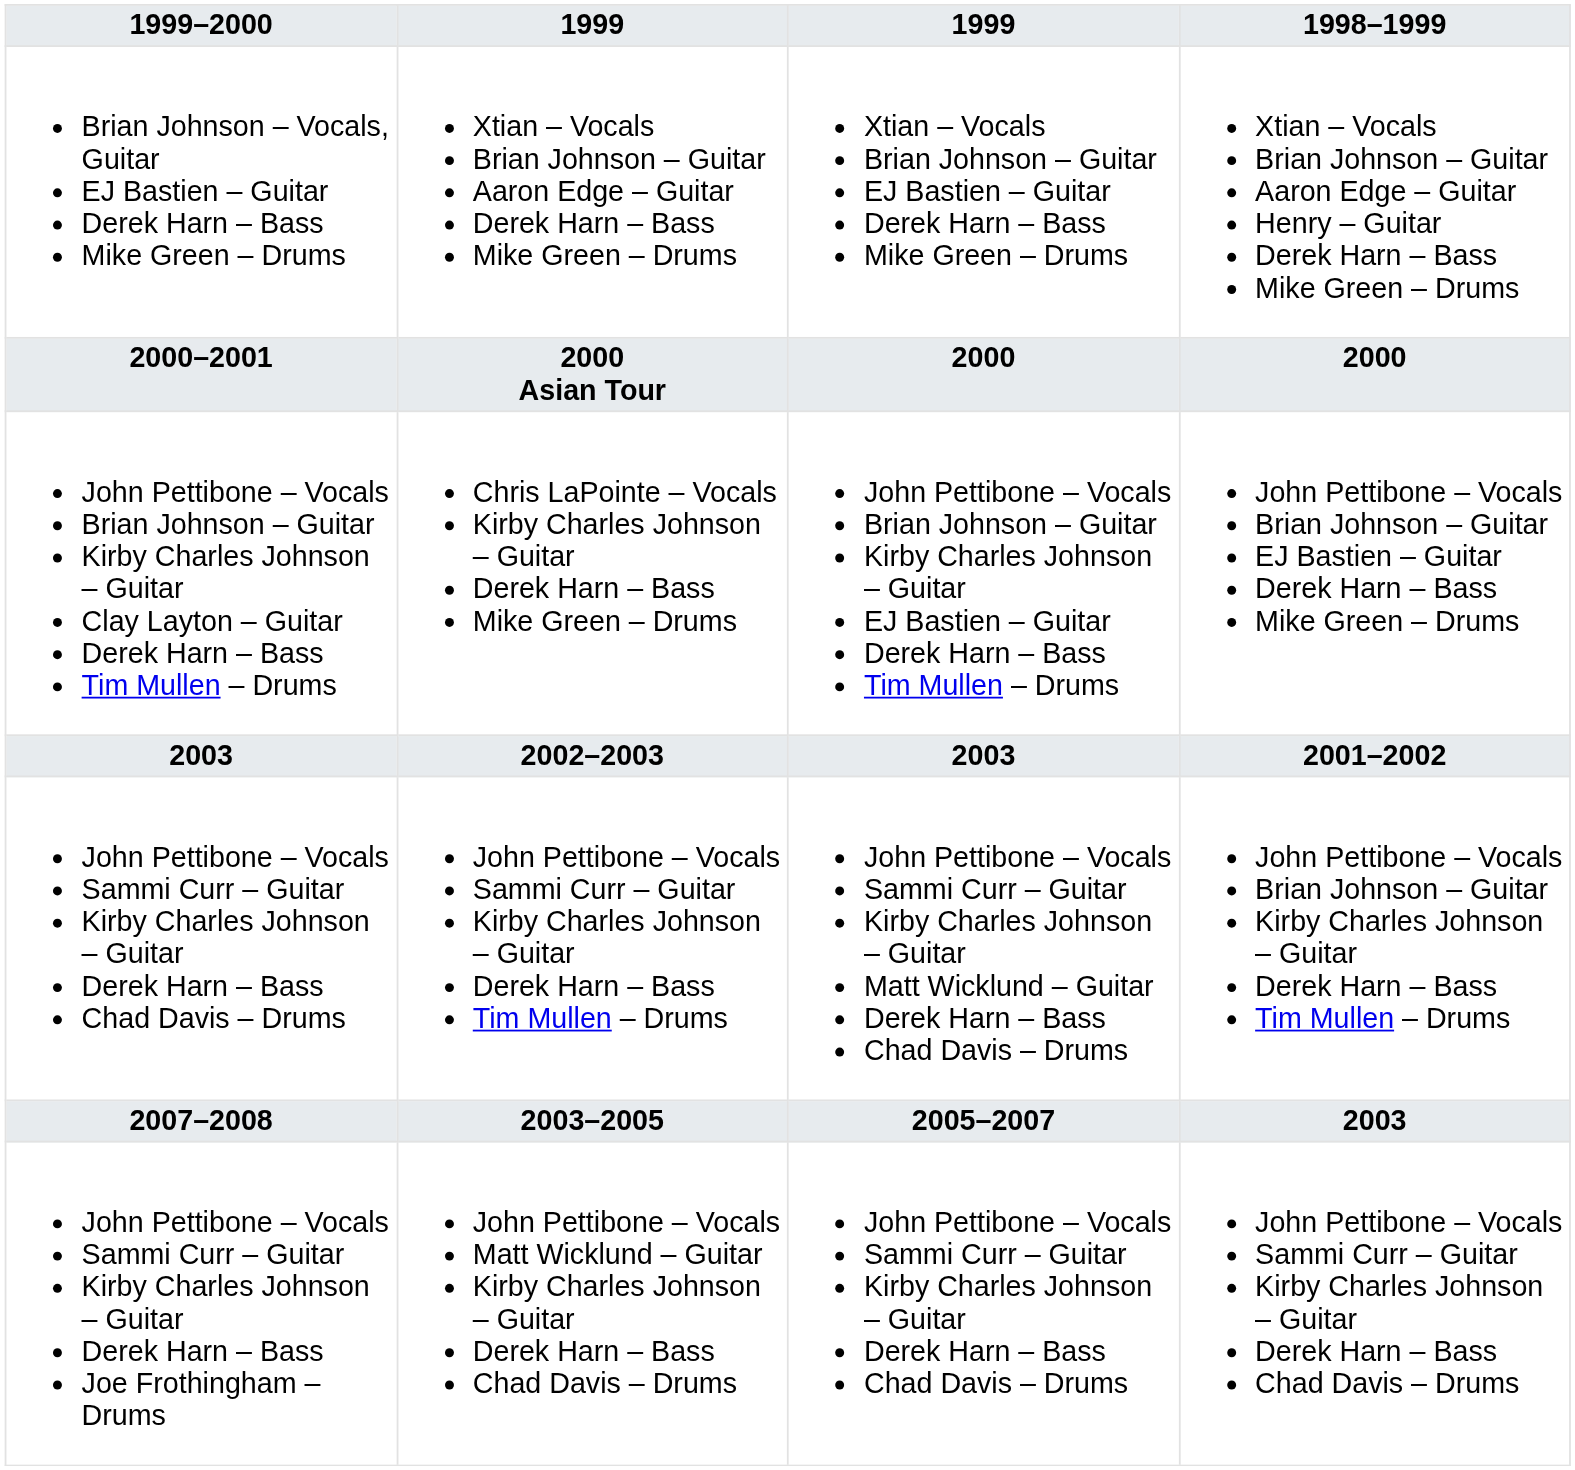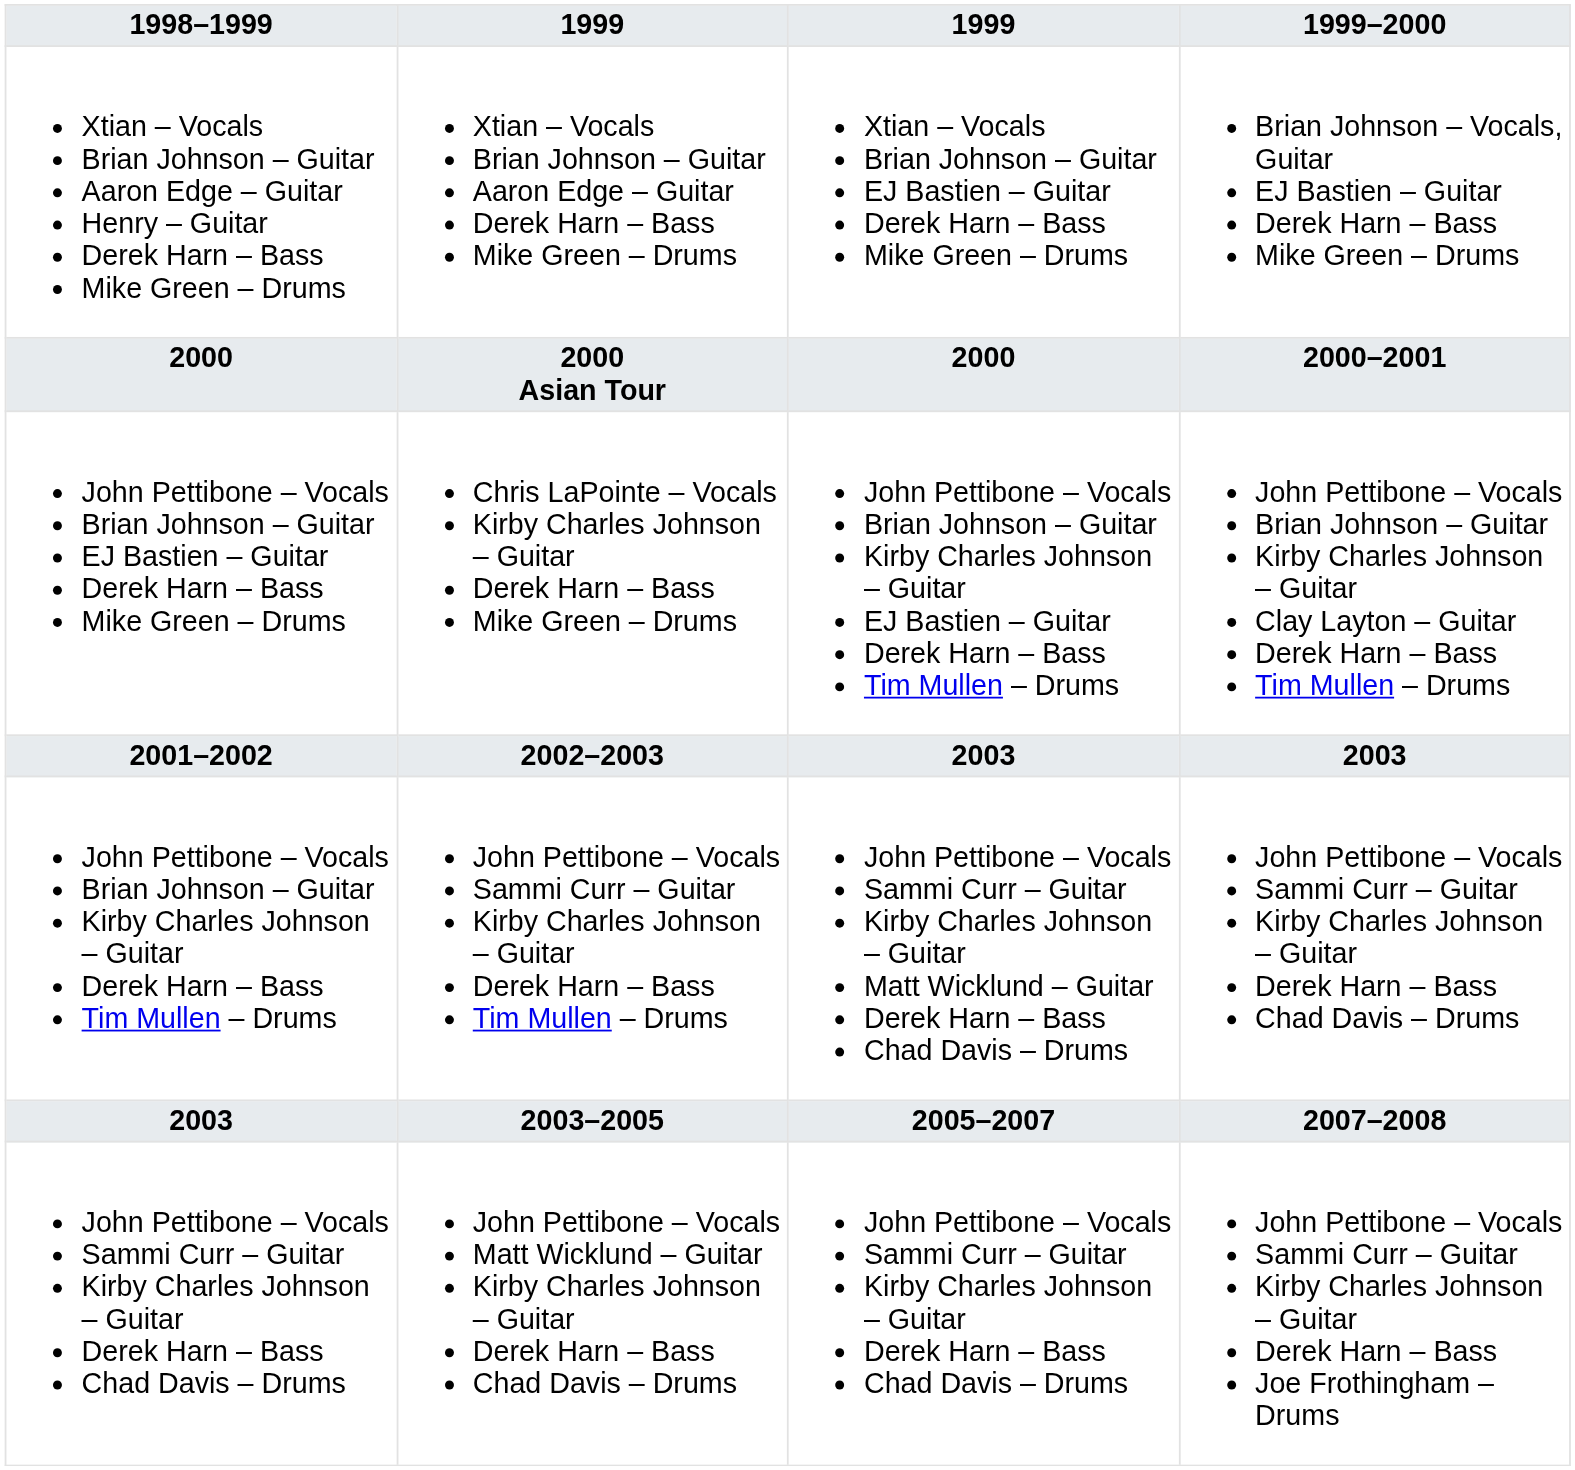columns swapped: (1375, 25) <-> (201, 25)
